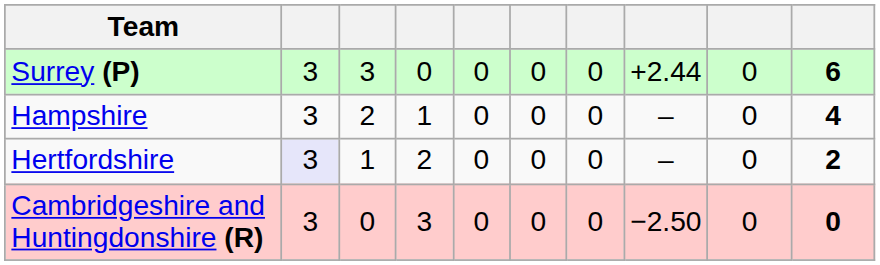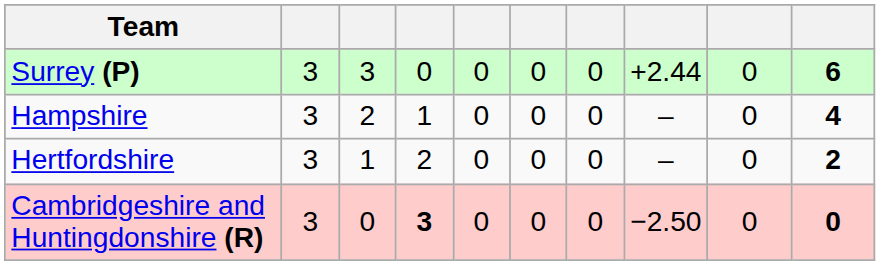(310, 160) lavender background -> (310, 160) no background
(424, 221) normal -> (424, 221) bold
